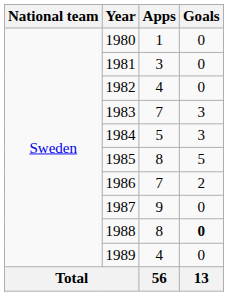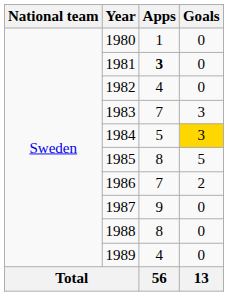(159, 64) normal -> (159, 64) bold
(201, 135) no background -> (201, 135) gold background
(201, 231) bold -> (201, 231) normal
